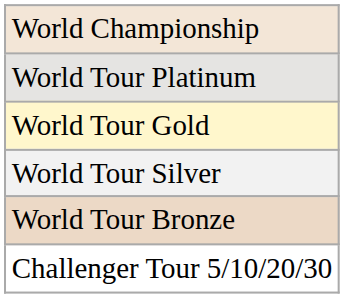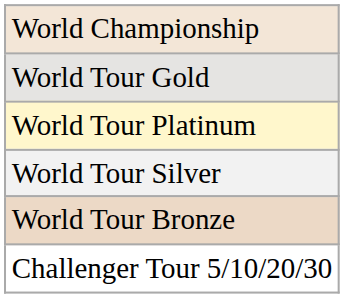(134, 77) World Tour Platinum -> (111, 77) World Tour Gold
(111, 124) World Tour Gold -> (134, 124) World Tour Platinum
